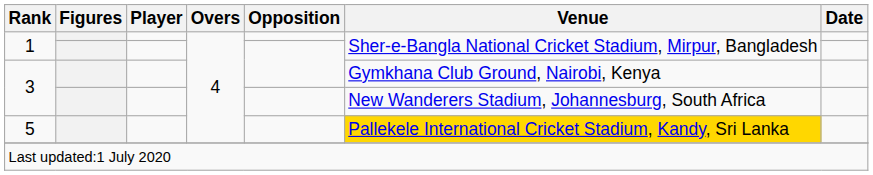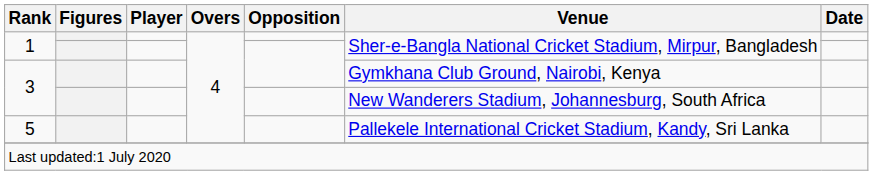(569, 128) gold background -> (569, 128) no background
